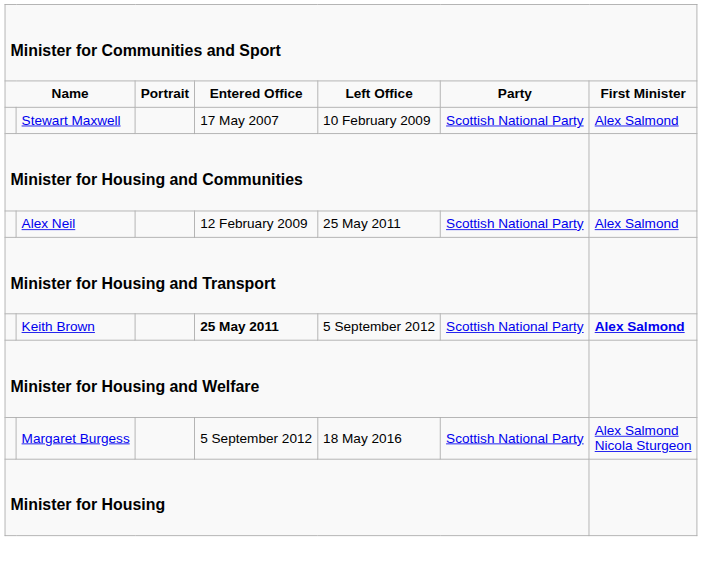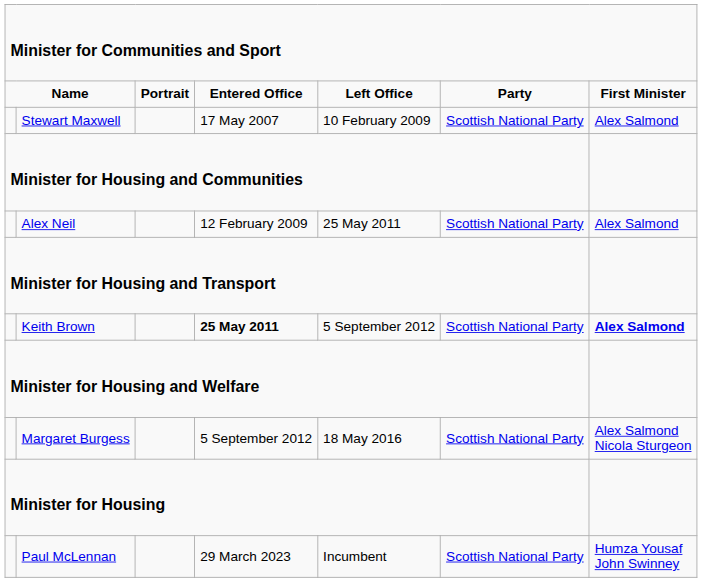+ row: (69, 556)
